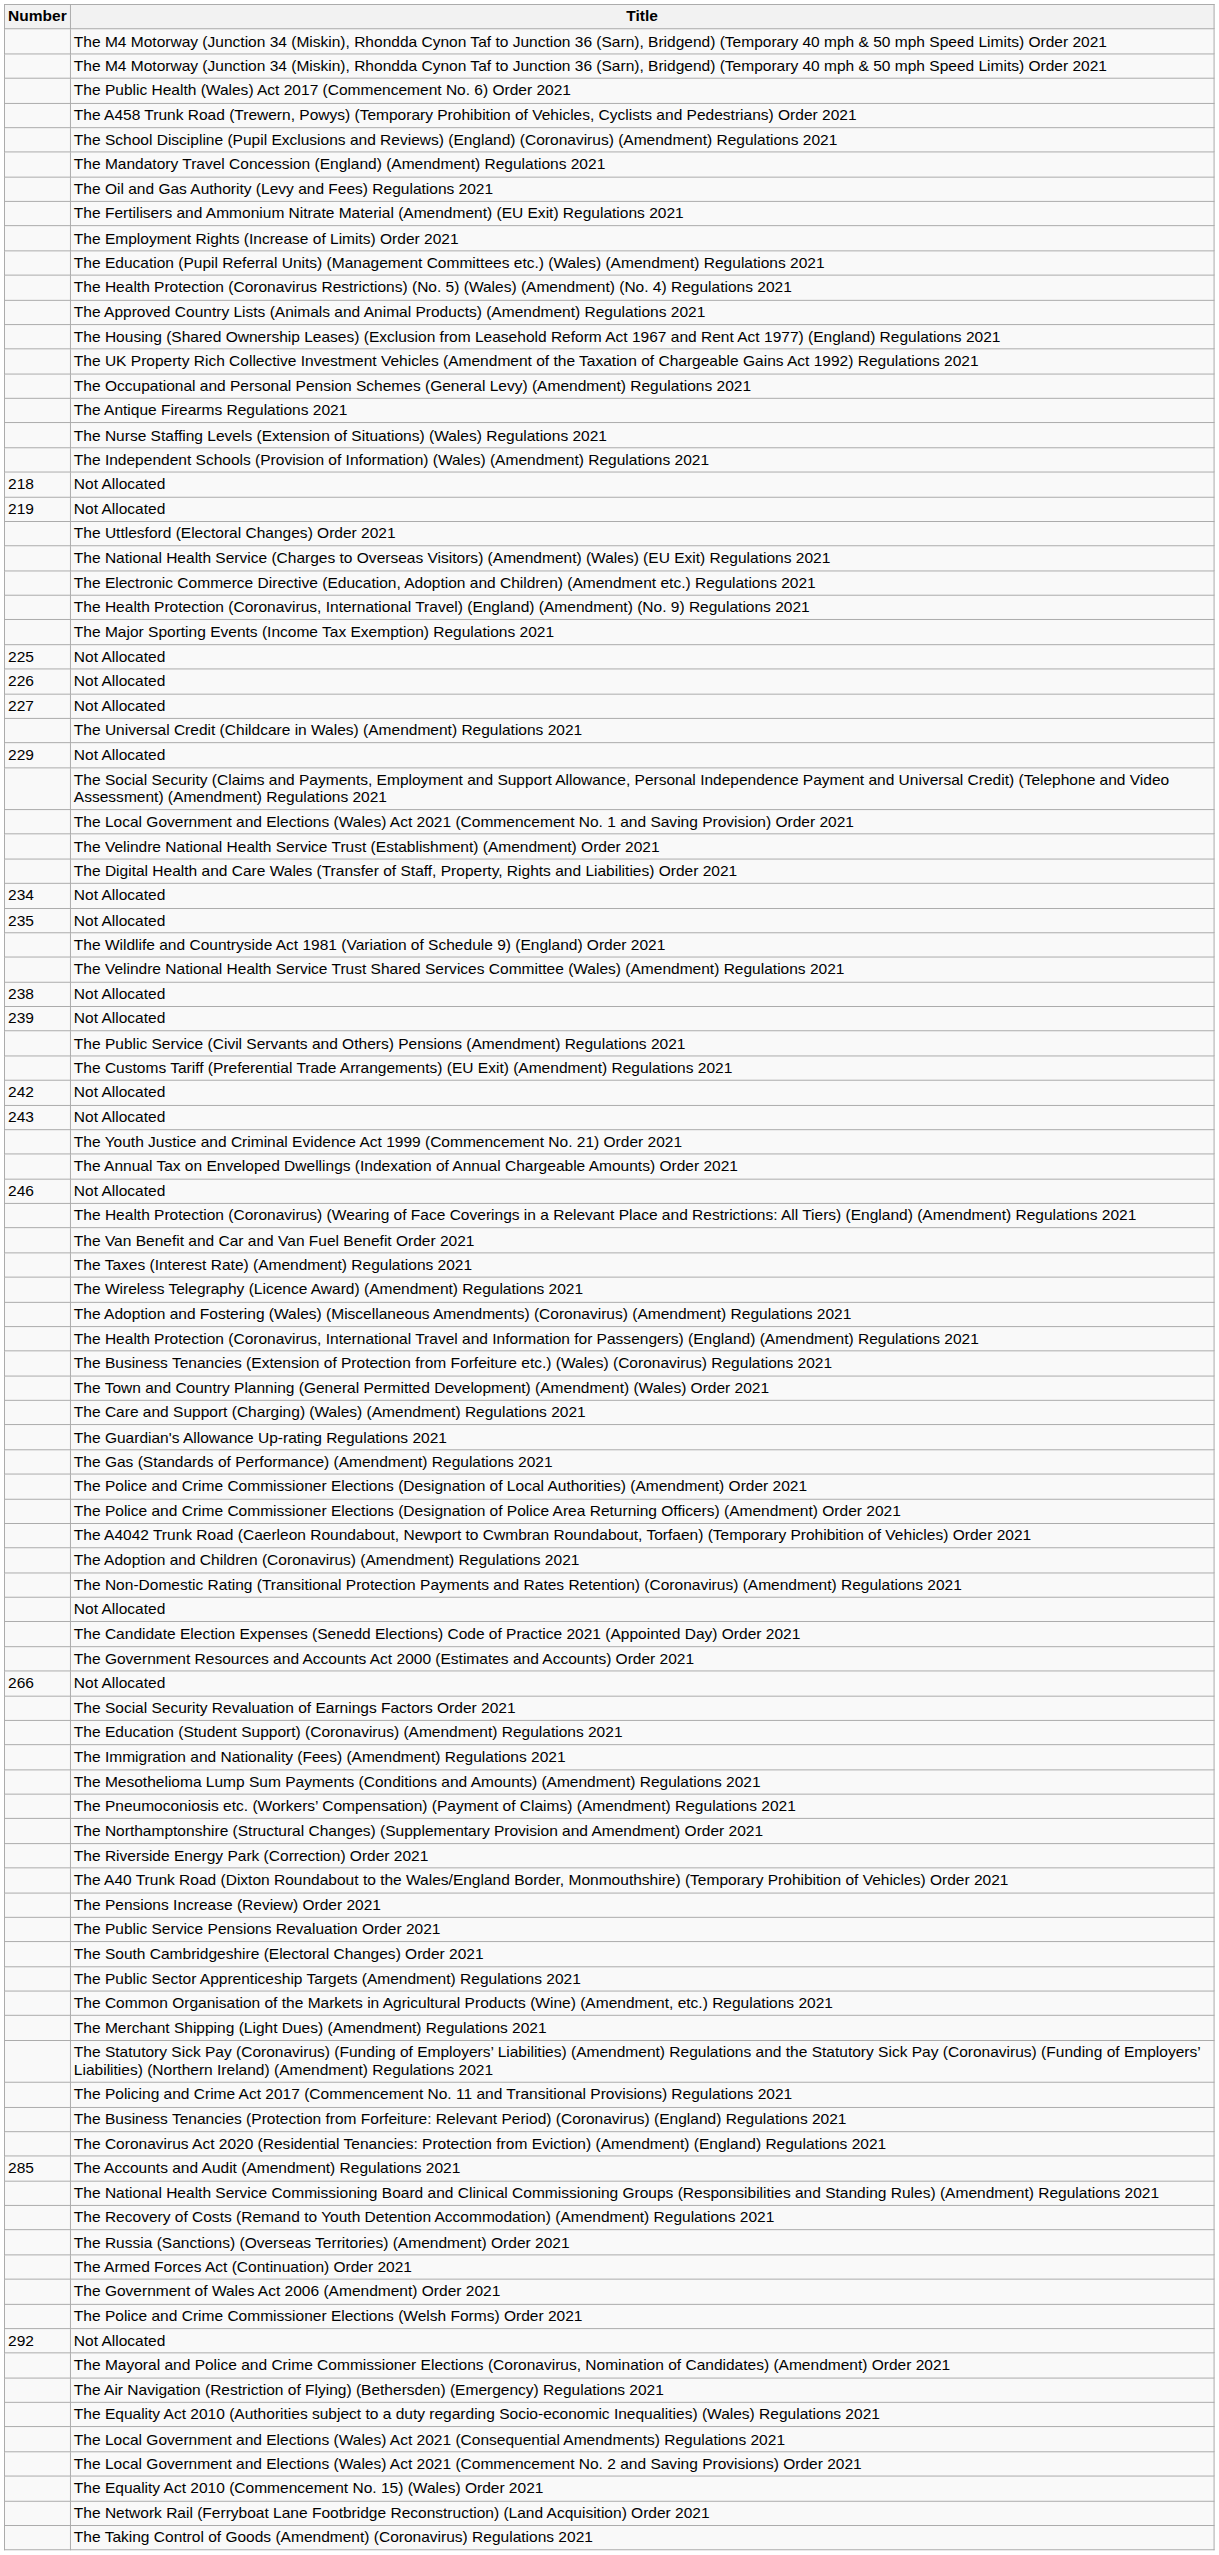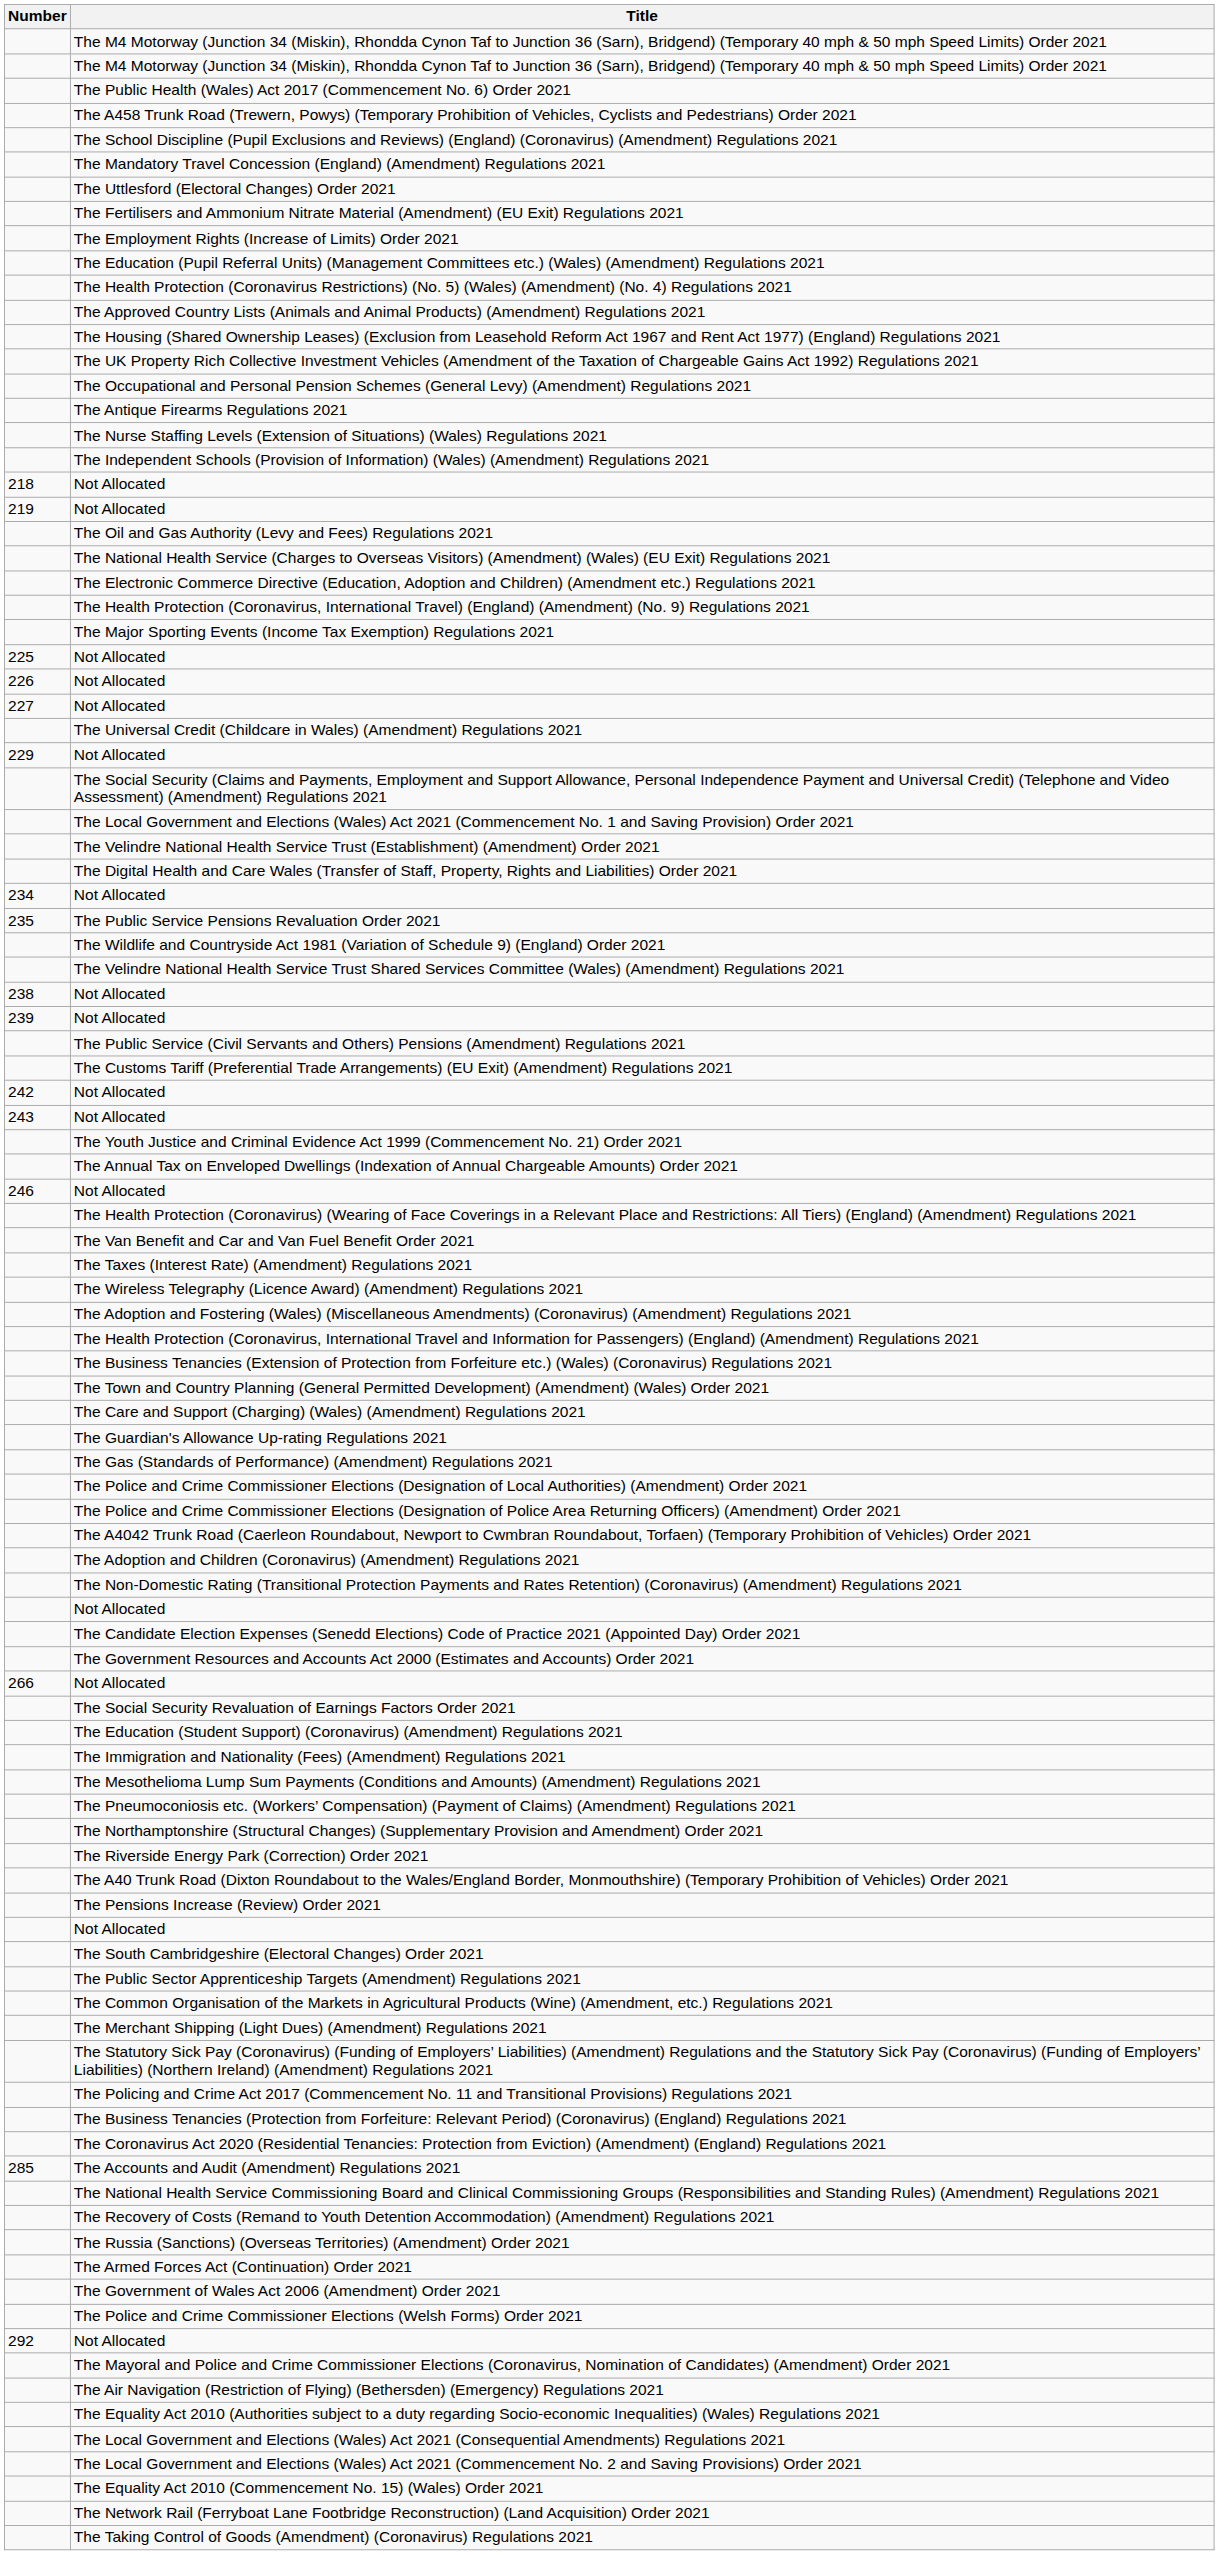(283, 189) The Oil and Gas Authority (Levy and Fees) Regulations 2021 -> (235, 189) The Uttlesford (Electoral Changes) Order 2021
(235, 533) The Uttlesford (Electoral Changes) Order 2021 -> (283, 533) The Oil and Gas Authority (Levy and Fees) Regulations 2021
(120, 920) Not Allocated -> (257, 920) The Public Service Pensions Revaluation Order 2021
(257, 1929) The Public Service Pensions Revaluation Order 2021 -> (120, 1929) Not Allocated
